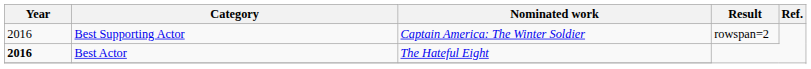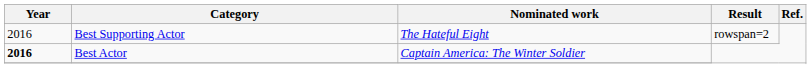(493, 33) Captain America: The Winter Soldier -> (445, 33) The Hateful Eight
(445, 53) The Hateful Eight -> (493, 53) Captain America: The Winter Soldier
